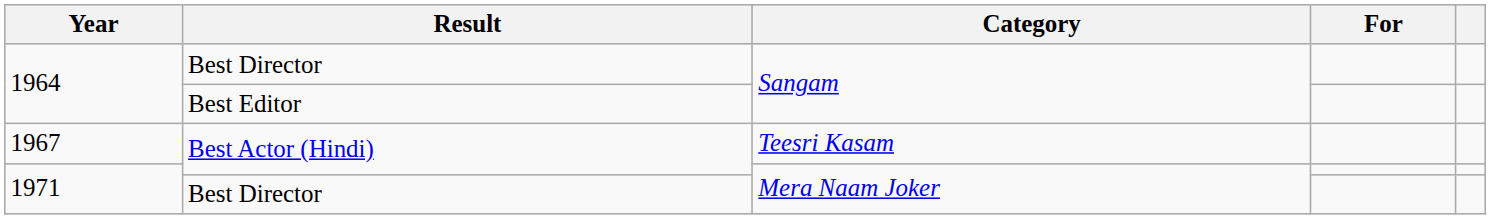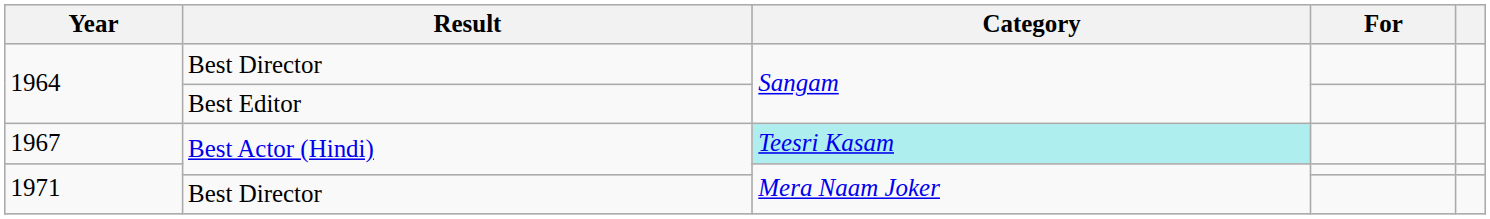(826, 143) no background -> (826, 143) paleturquoise background
